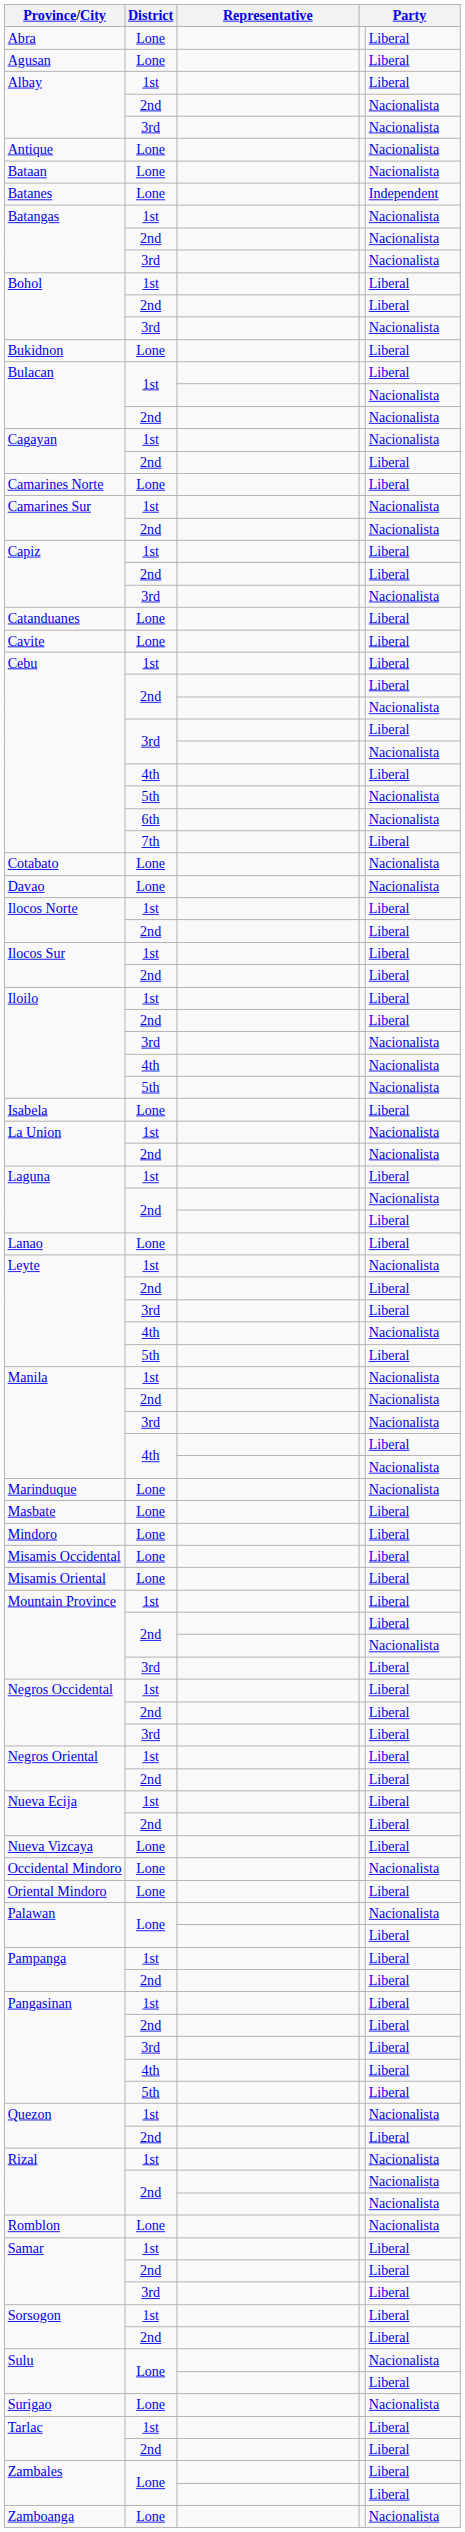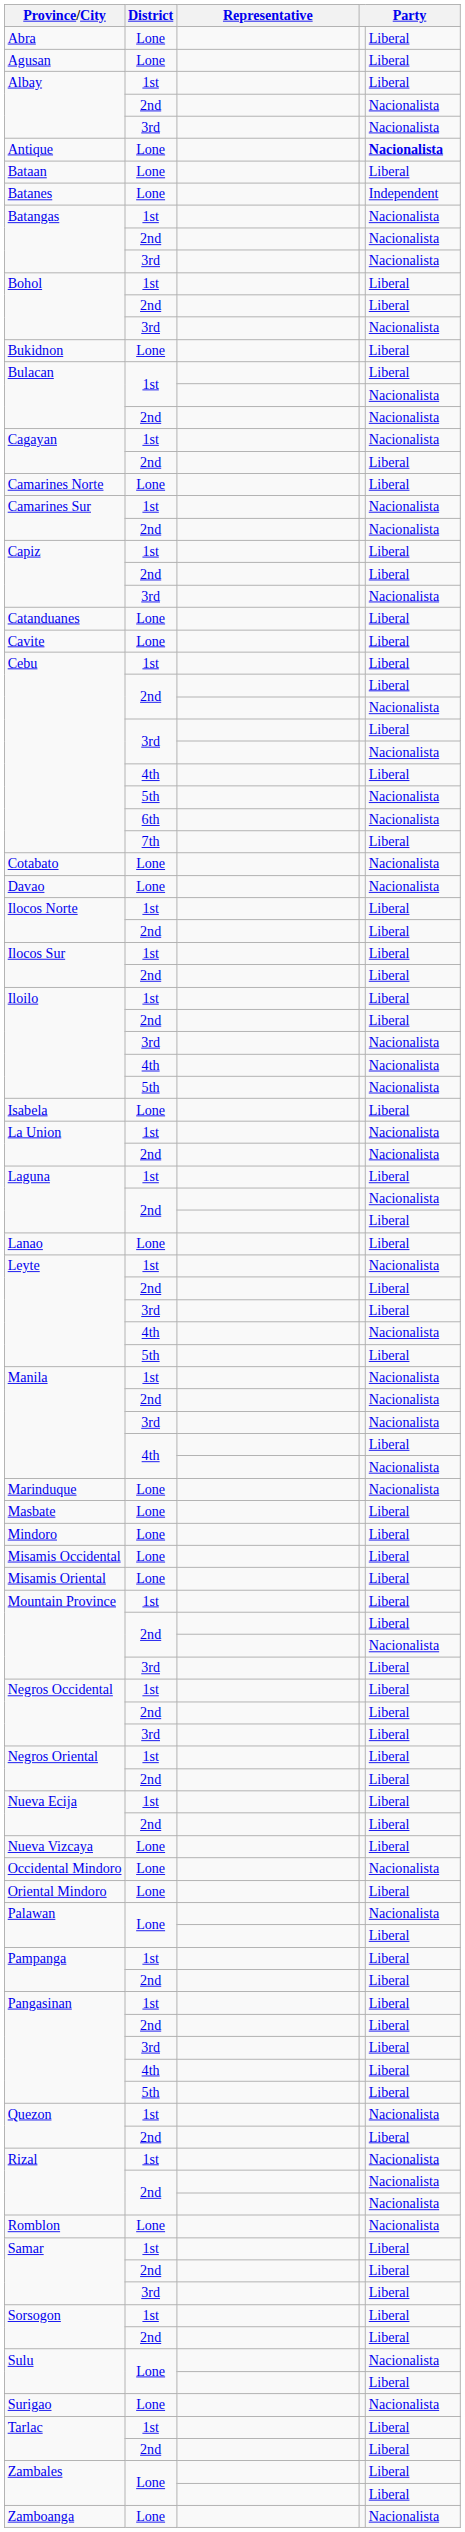(404, 149) normal -> (406, 149) bold
(404, 171) Nacionalista -> (389, 171) Liberal
